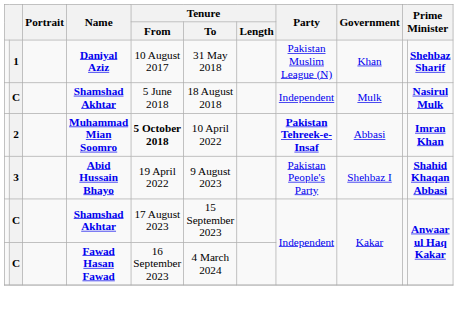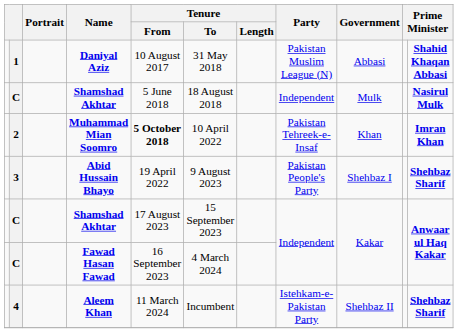(370, 61) Khan -> (370, 61) Abbasi
(430, 61) Shehbaz Sharif -> (430, 61) Shahid Khaqan Abbasi
(307, 134) bold -> (307, 134) normal
(370, 134) Abbasi -> (370, 134) Khan
(430, 177) Shahid Khaqan Abbasi -> (430, 177) Shehbaz Sharif
+ row: (16, 306)
